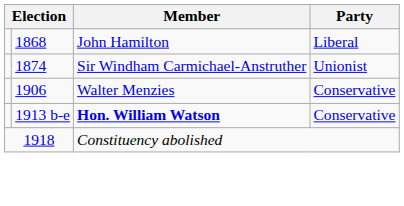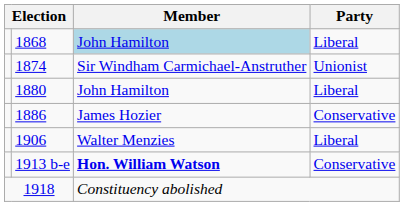(123, 41) no background -> (123, 41) lightblue background
+ row: (31, 90)
+ row: (31, 115)
(354, 90) Conservative -> (336, 139) Liberal
